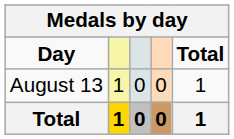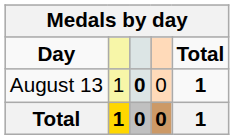(140, 86) normal -> (140, 86) bold
(200, 86) normal -> (200, 86) bold
